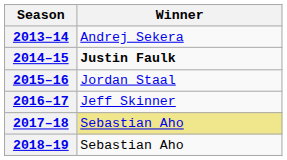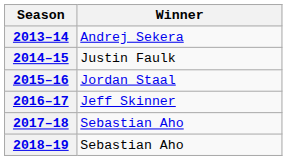(128, 59) bold -> (128, 59) normal
(132, 123) khaki background -> (132, 123) no background
